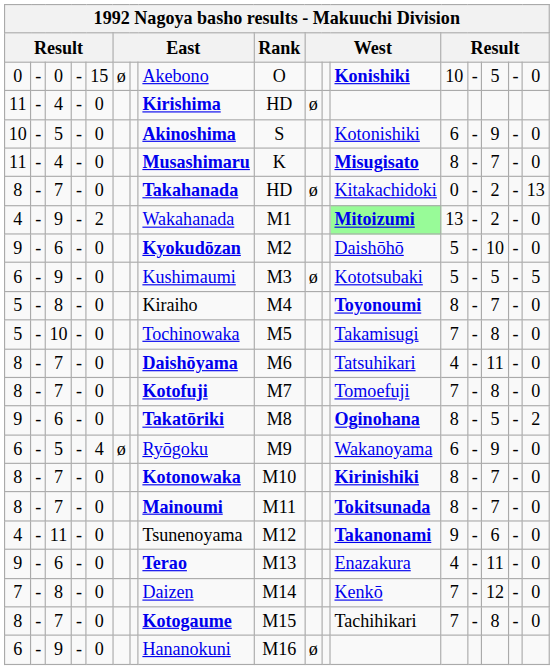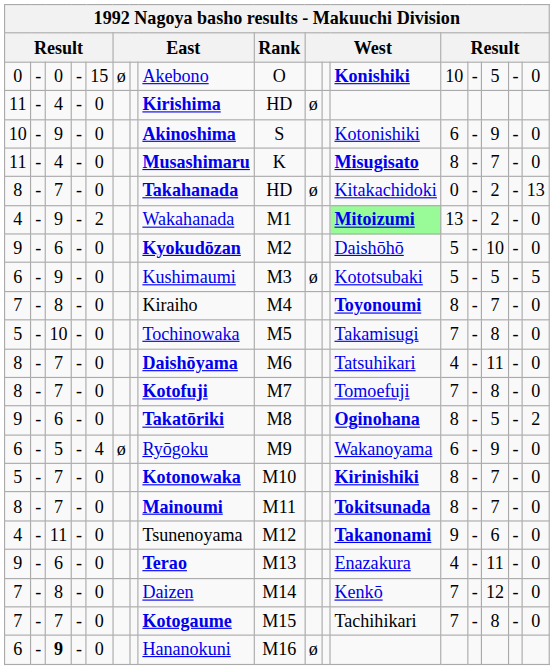(59, 133) 5 -> (59, 133) 9
(18, 305) 5 -> (18, 305) 7
(18, 477) 8 -> (18, 477) 5
(18, 620) 8 -> (18, 620) 7
(59, 649) normal -> (59, 649) bold
